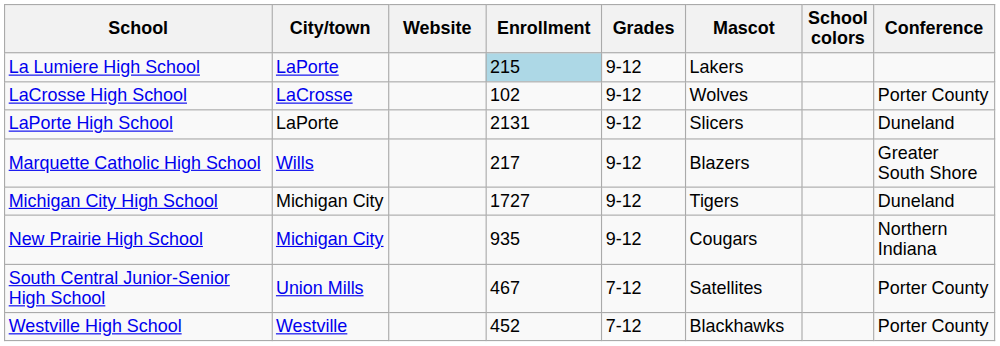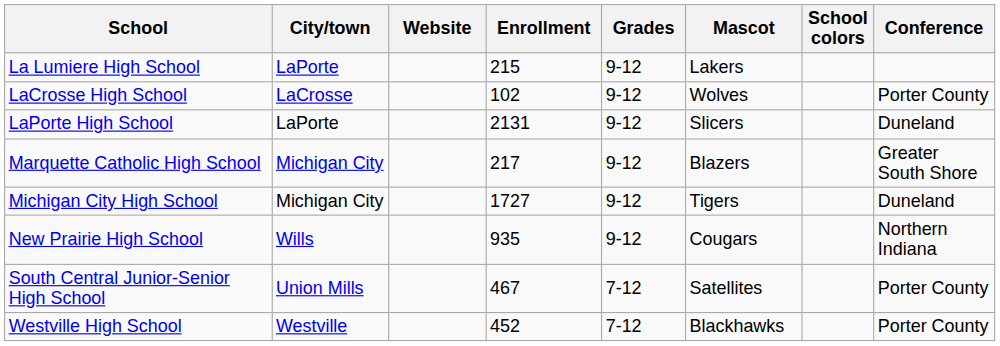(505, 67) lightblue background -> (505, 67) no background
(295, 162) Wills -> (330, 162) Michigan City
(330, 239) Michigan City -> (295, 239) Wills
